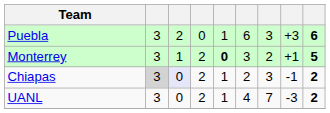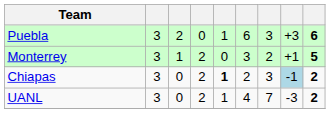(224, 56) bold -> (224, 56) normal
(157, 77) lightgrey background -> (157, 77) no background
(179, 77) lavender background -> (179, 77) no background
(224, 77) normal -> (224, 77) bold
(292, 77) no background -> (292, 77) lightblue background
